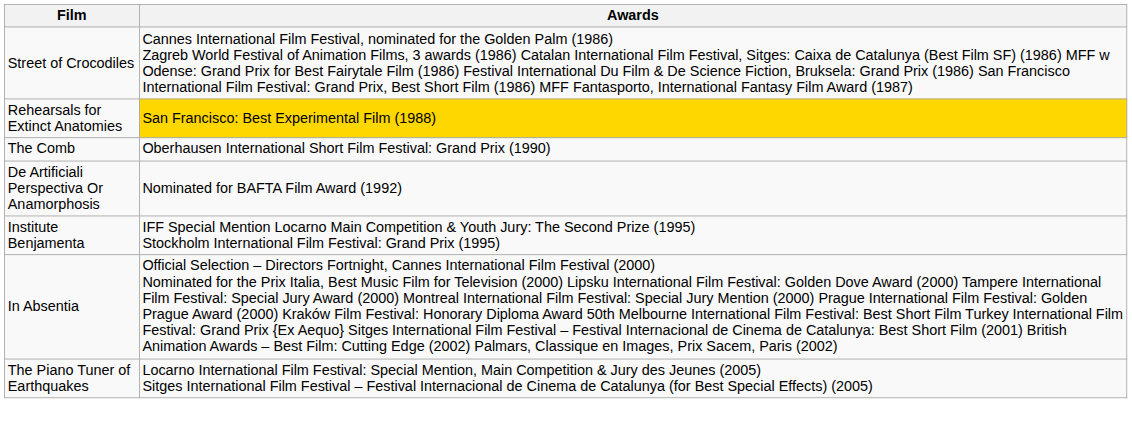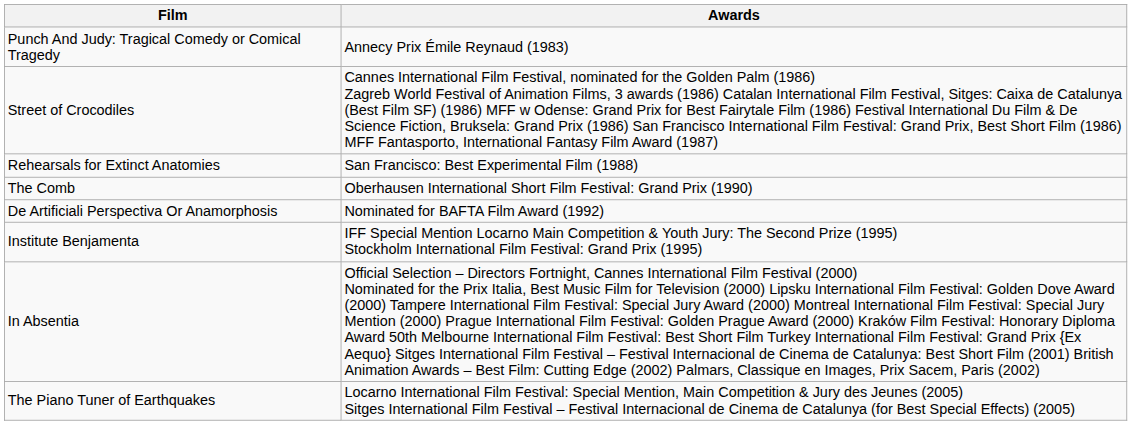+ row: (154, 46)
(289, 118) gold background -> (491, 165) no background
